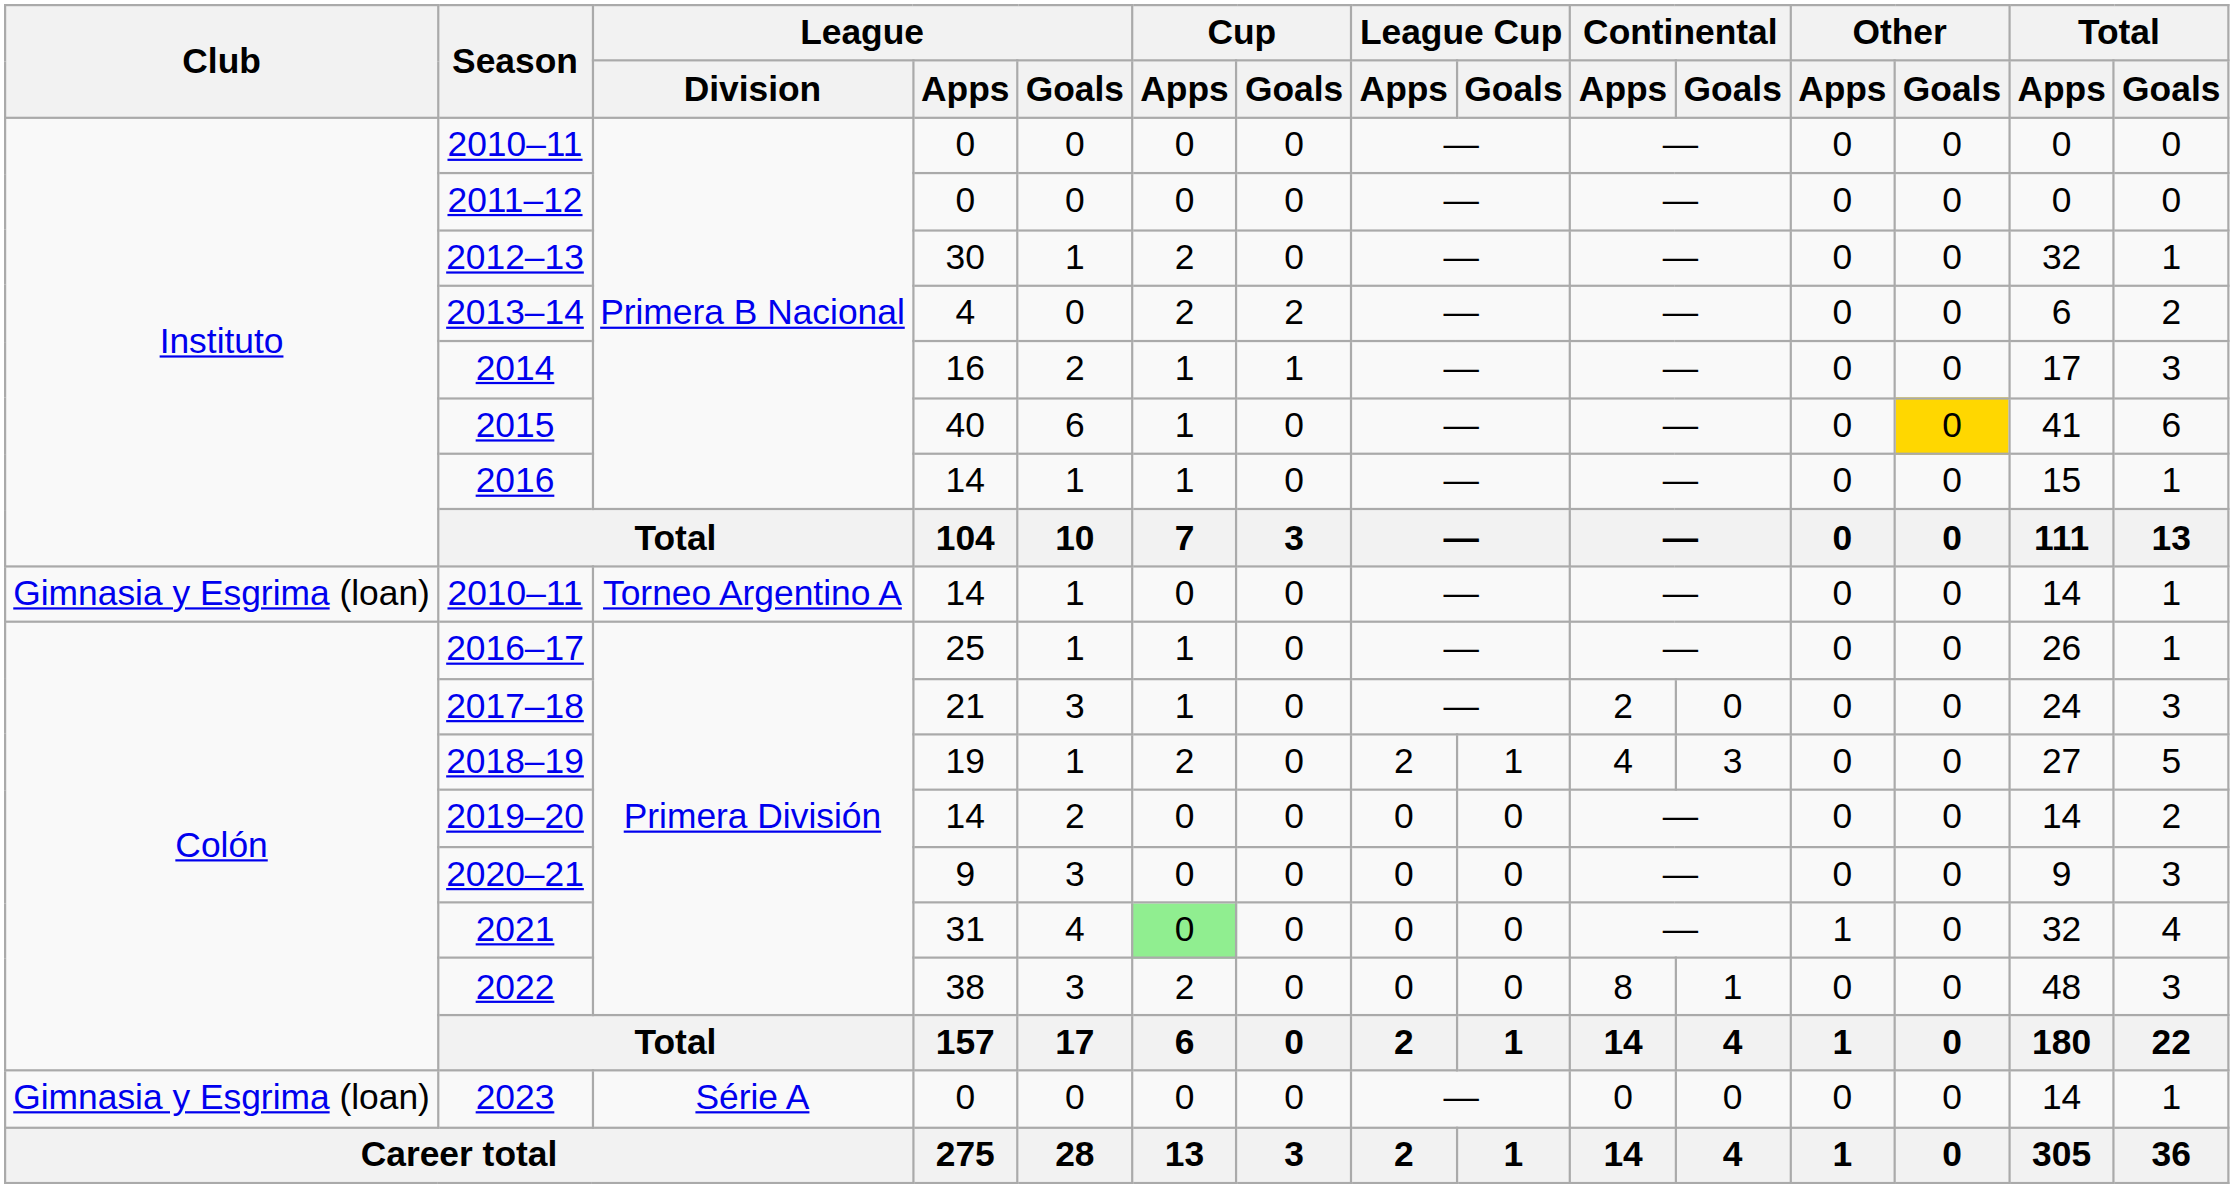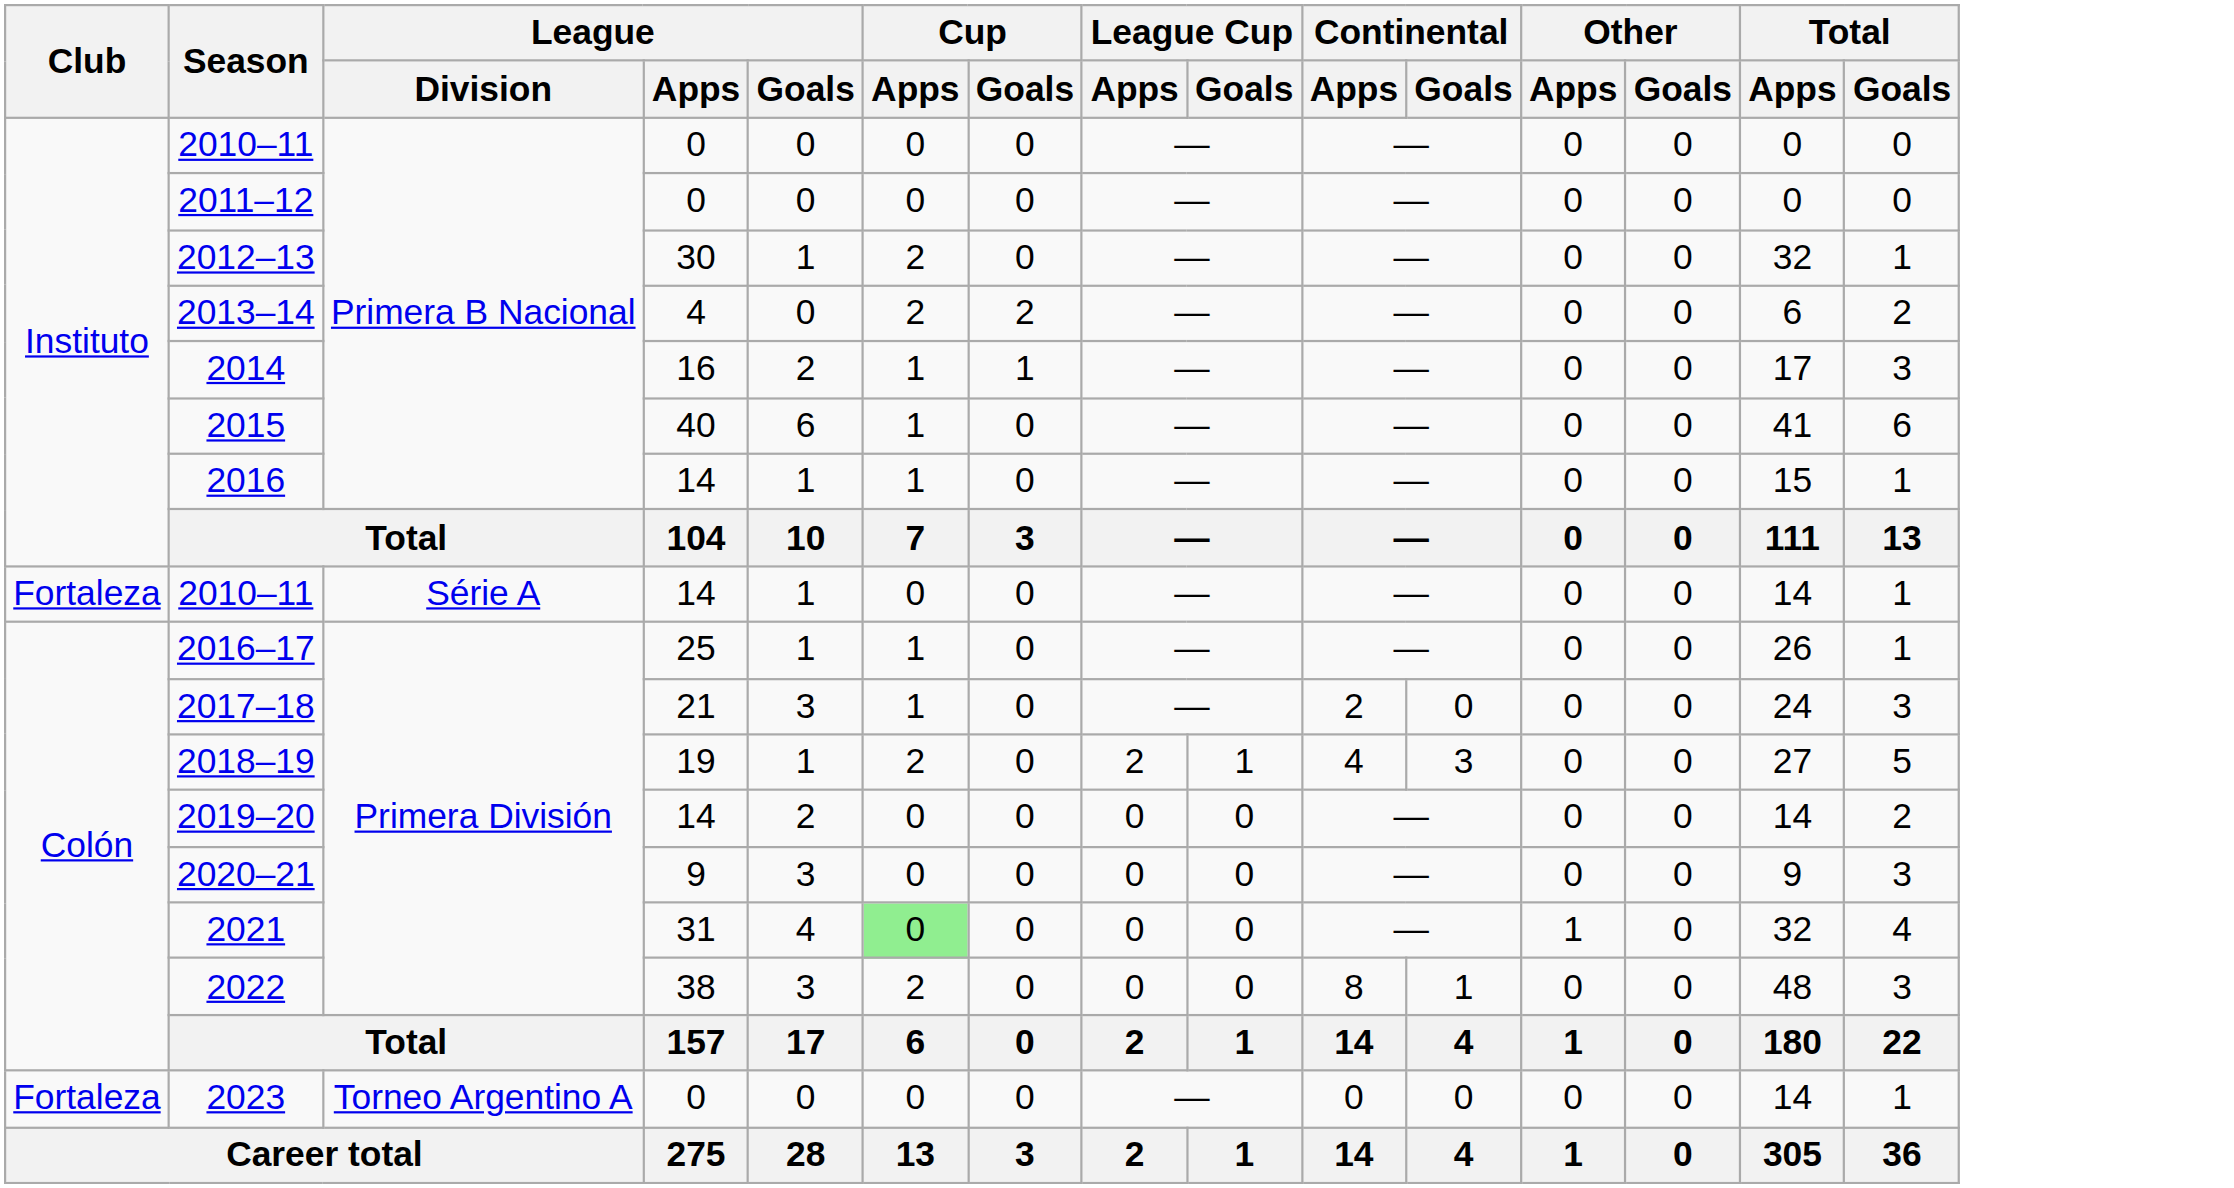(1952, 425) gold background -> (1683, 425) no background
(222, 593) Gimnasia y Esgrima (loan) -> (87, 593) Fortaleza
(752, 593) Torneo Argentino A -> (483, 593) Série A
(222, 1098) Gimnasia y Esgrima (loan) -> (87, 1098) Fortaleza
(752, 1098) Série A -> (483, 1098) Torneo Argentino A
